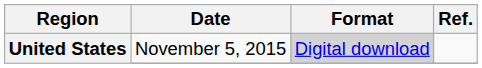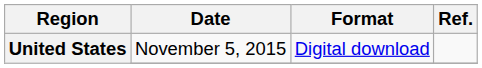(362, 48) lightgrey background -> (362, 48) no background
